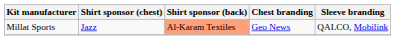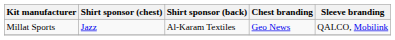(201, 26) lightsalmon background -> (201, 26) no background
